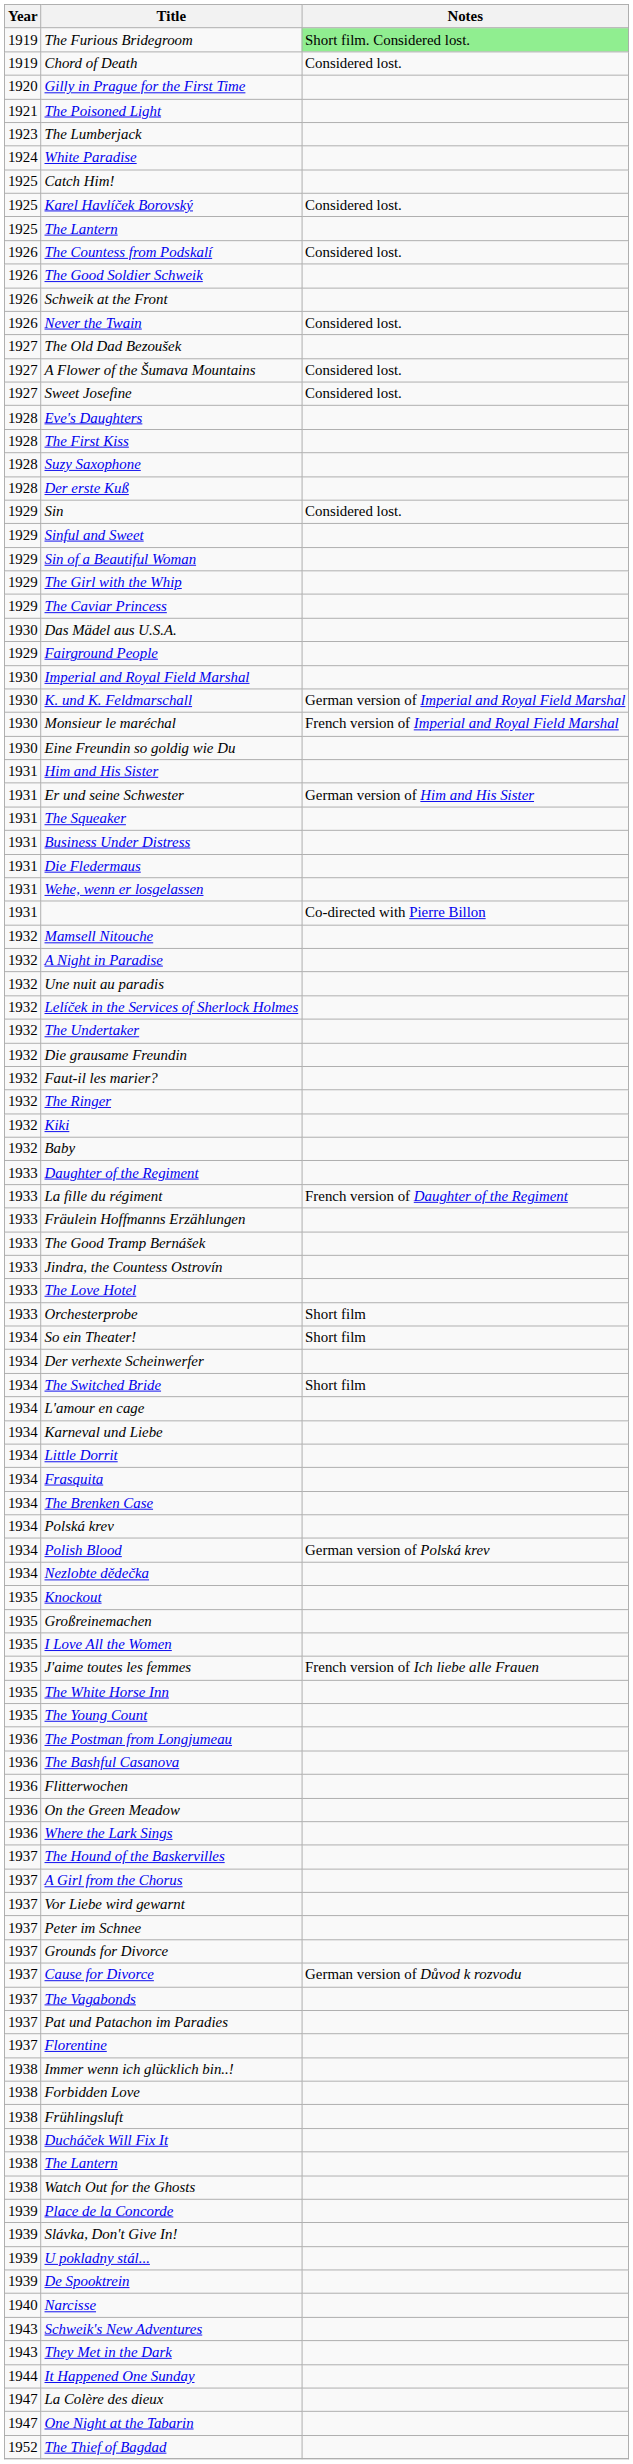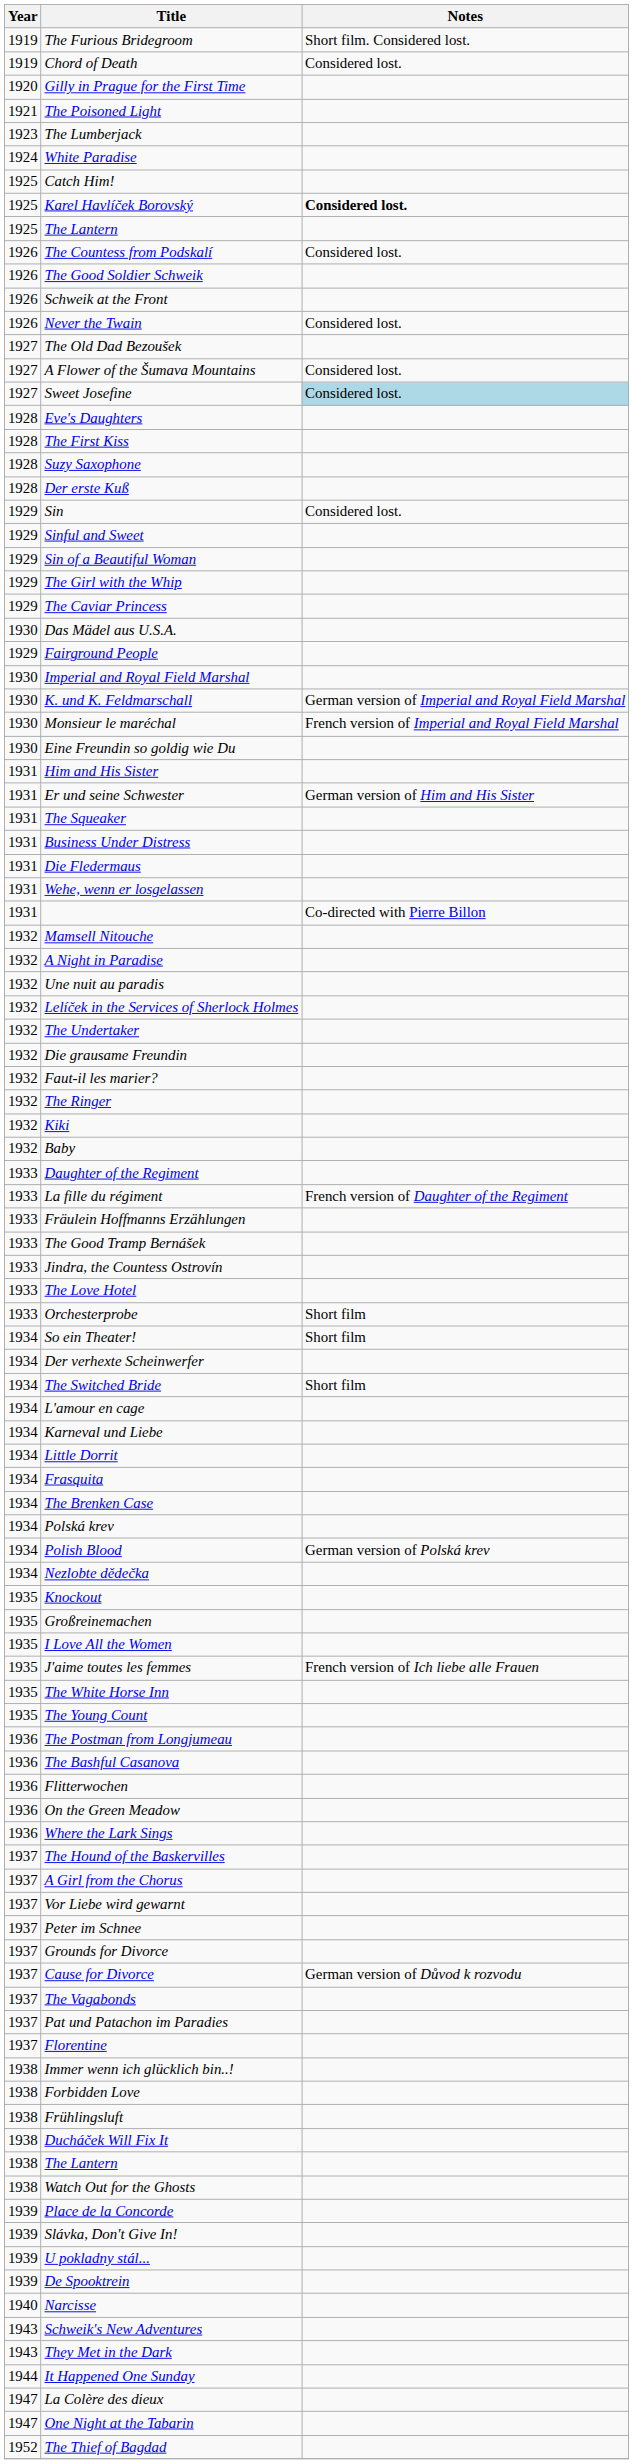(388, 39) lightgreen background -> (388, 39) no background
(353, 205) normal -> (356, 205) bold
(353, 393) no background -> (353, 393) lightblue background
